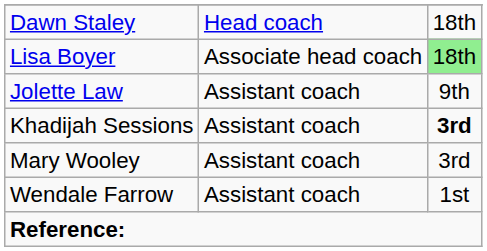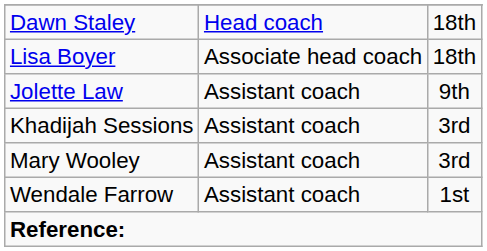(454, 56) lightgreen background -> (454, 56) no background
(454, 125) bold -> (454, 125) normal
